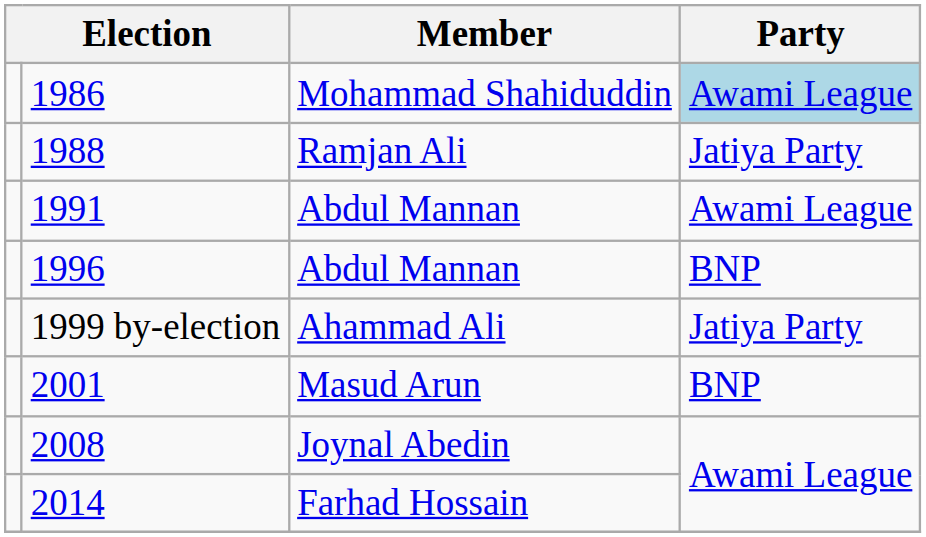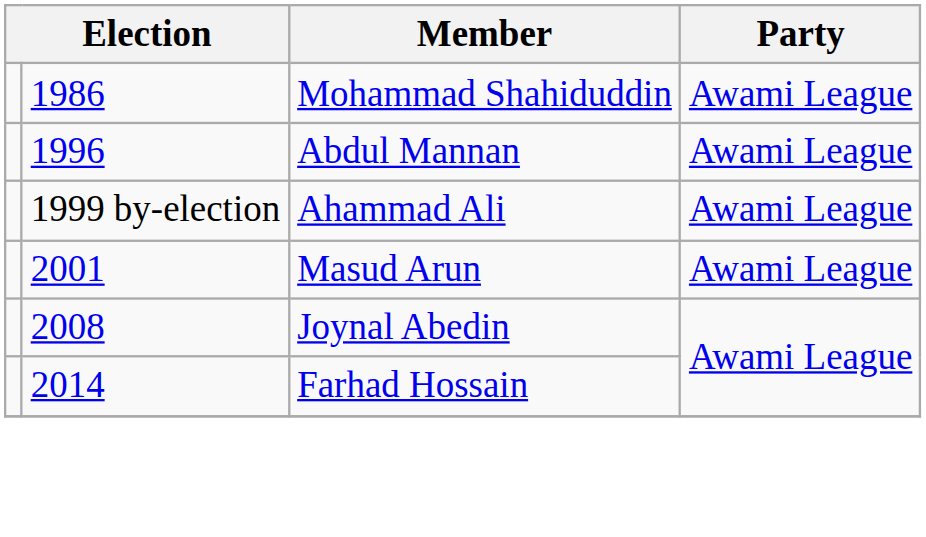(801, 92) lightblue background -> (801, 92) no background
- row: (68, 151)
- row: (68, 209)
(725, 268) BNP -> (801, 151) Awami League
(776, 326) Jatiya Party -> (801, 209) Awami League
(725, 385) BNP -> (801, 268) Awami League
